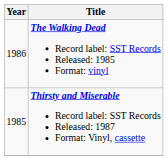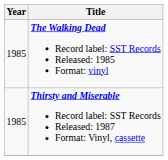(16, 53) 1986 -> (16, 53) 1985
